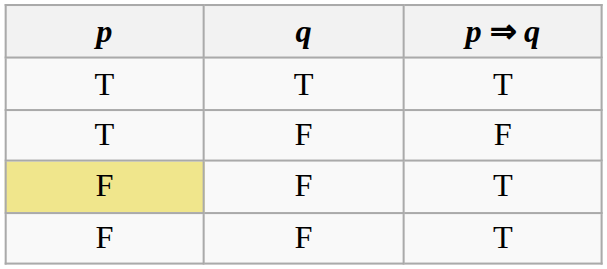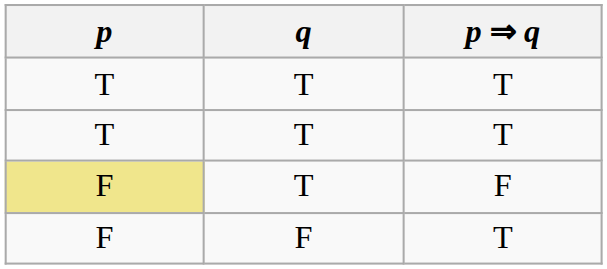(304, 134) F -> (304, 134) T
(503, 134) F -> (503, 134) T
(304, 185) F -> (304, 185) T
(503, 185) T -> (503, 185) F
